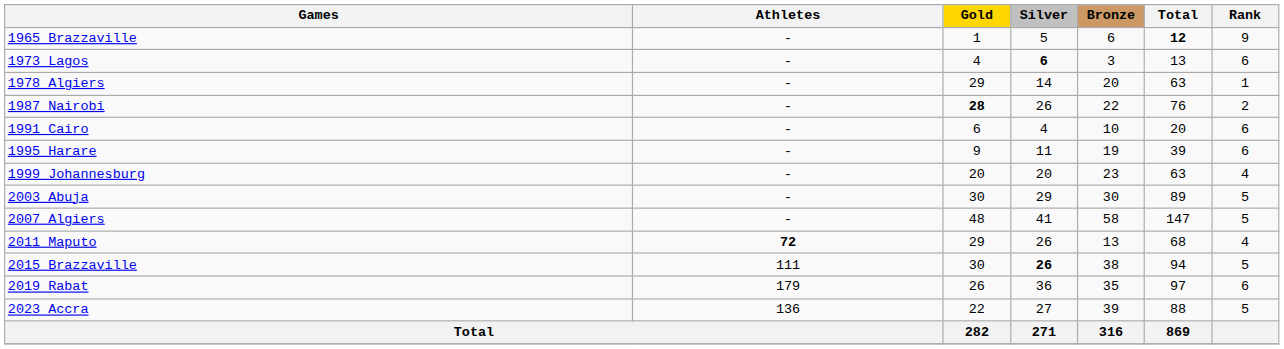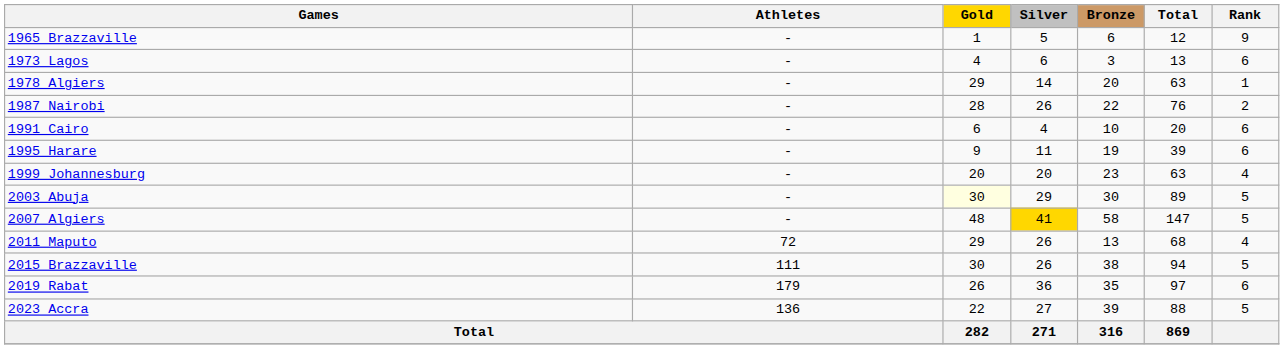(1178, 38) bold -> (1178, 38) normal
(1044, 61) bold -> (1044, 61) normal
(977, 106) bold -> (977, 106) normal
(977, 196) no background -> (977, 196) lightyellow background
(1044, 219) no background -> (1044, 219) gold background
(788, 242) bold -> (788, 242) normal
(1044, 264) bold -> (1044, 264) normal
